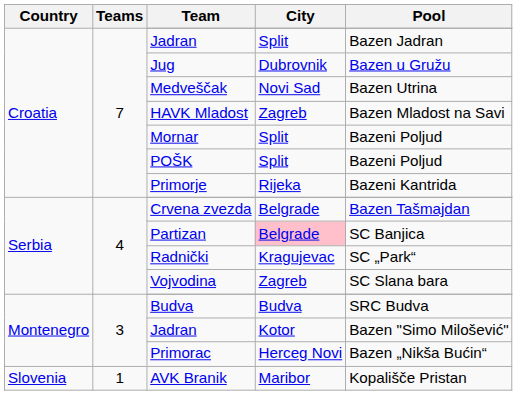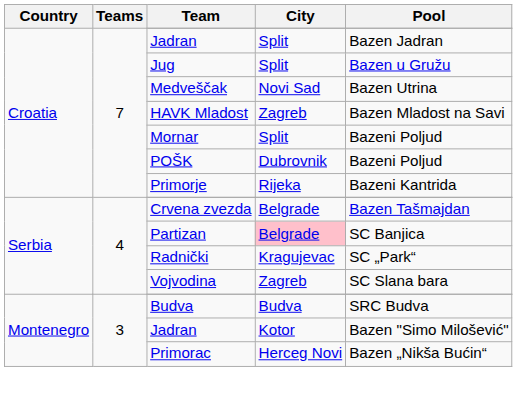(293, 64) Dubrovnik -> (273, 64) Split
(273, 161) Split -> (293, 161) Dubrovnik
- row: (37, 378)
